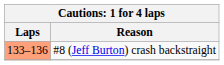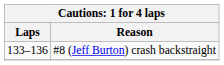(27, 50) lightsalmon background -> (27, 50) no background
